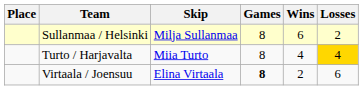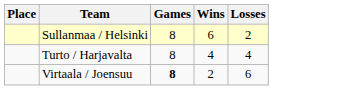- column: (196, 14)
(338, 54) gold background -> (248, 54) no background
